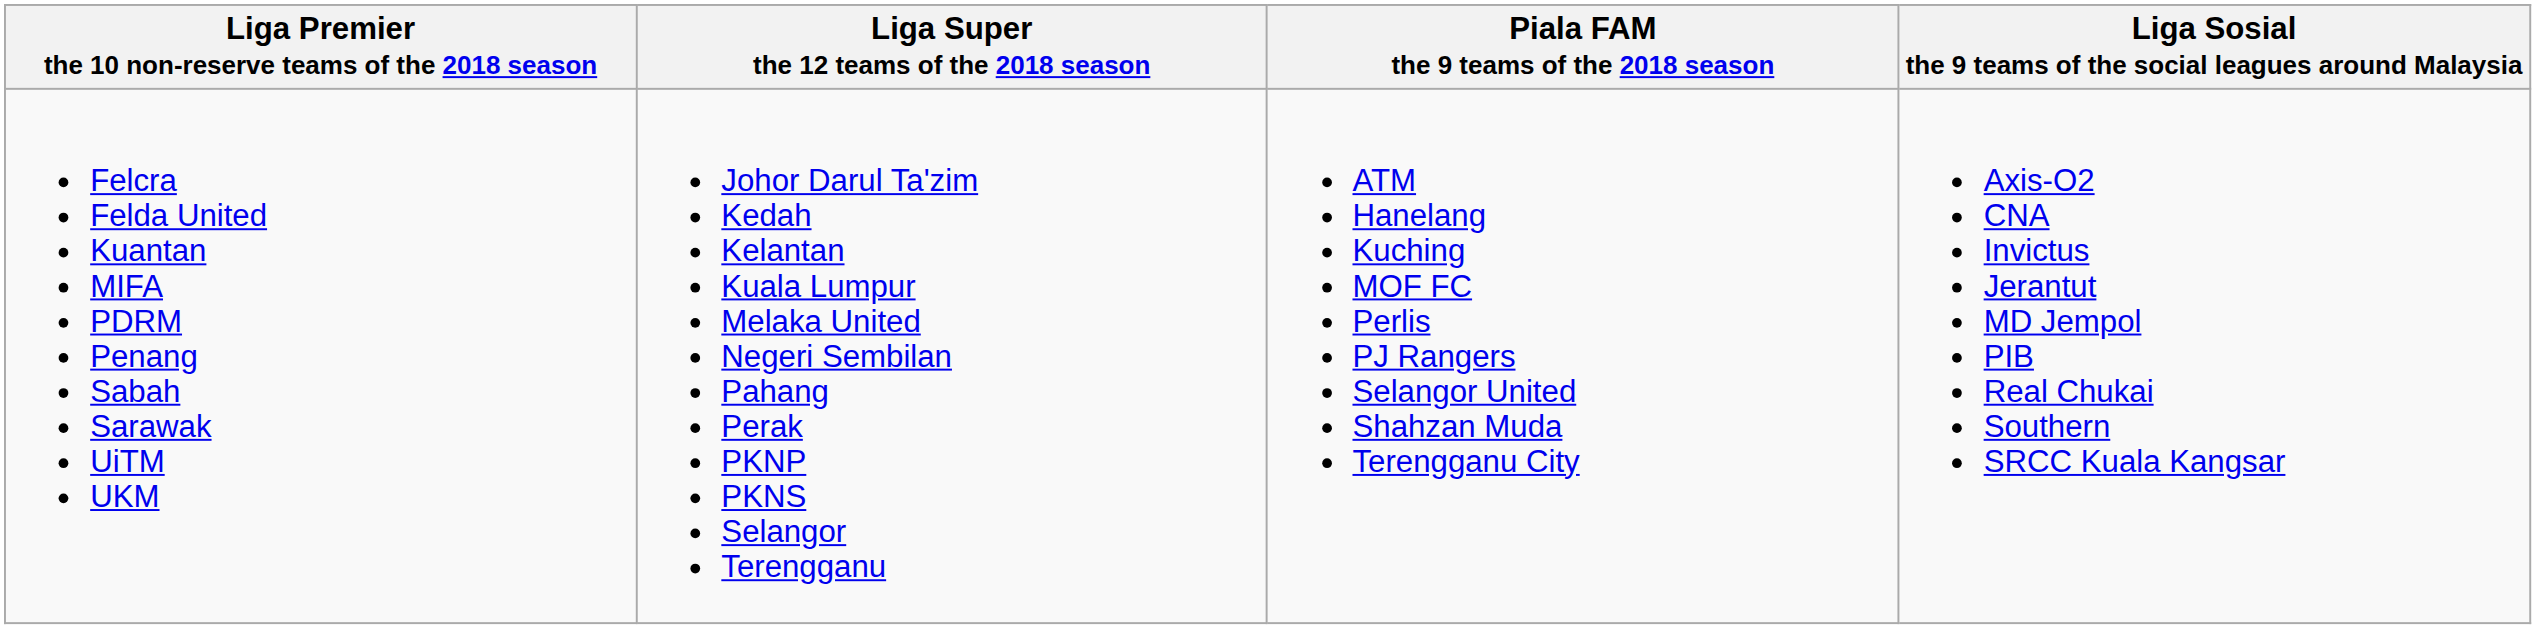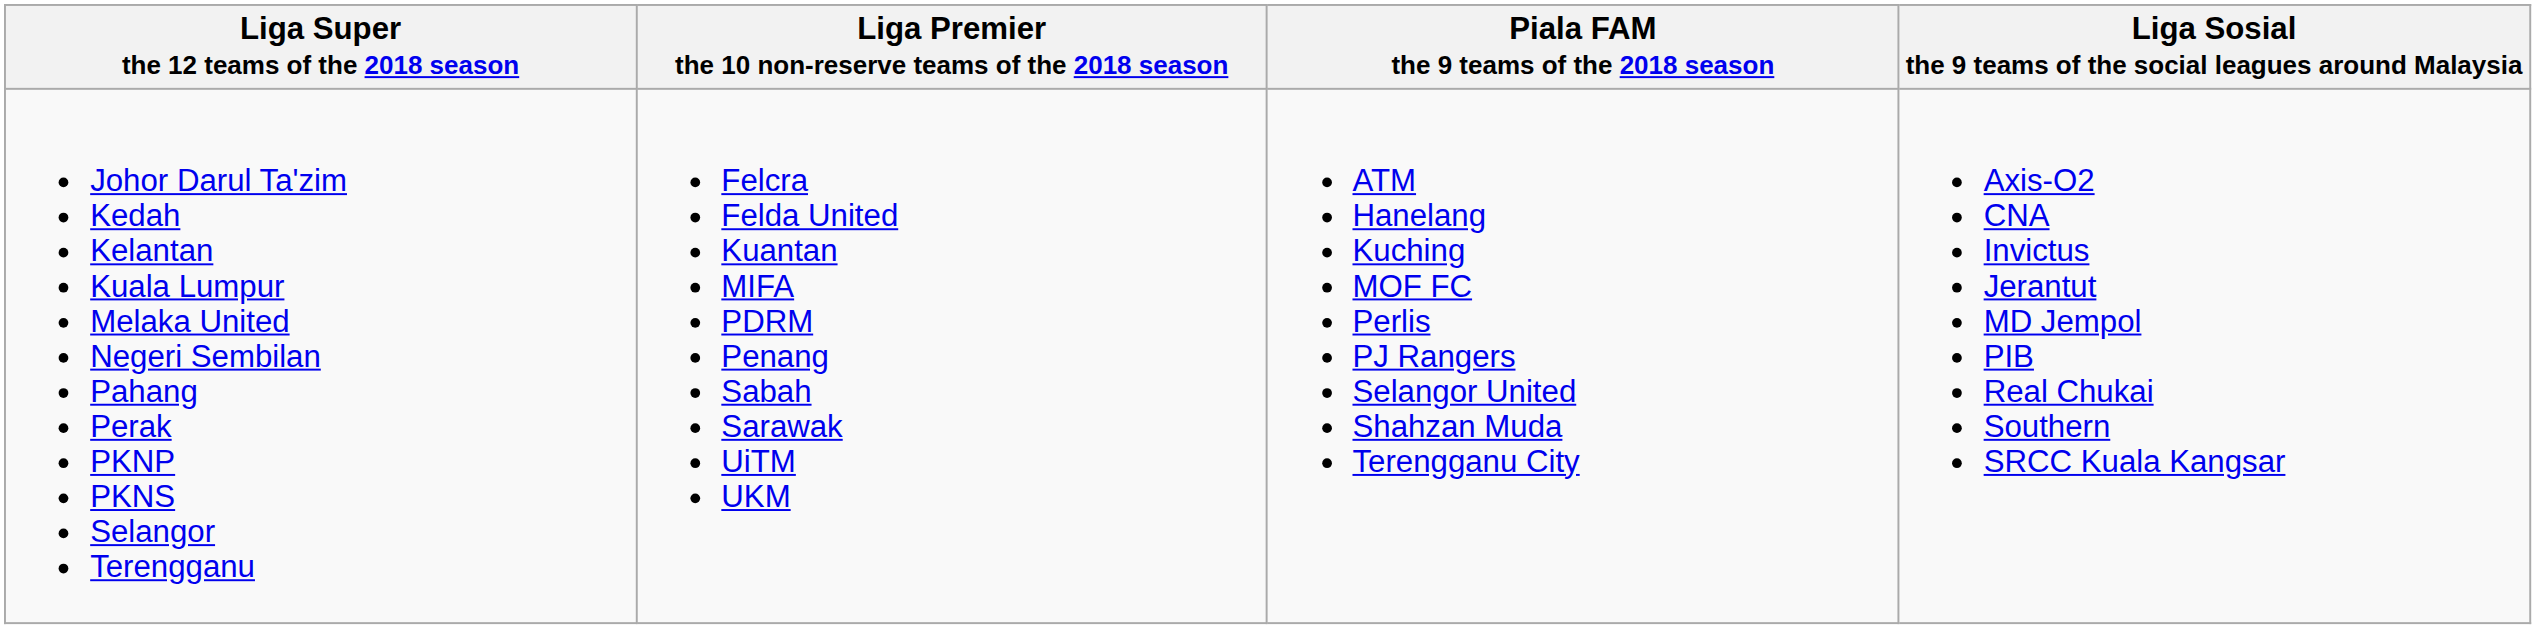columns swapped: (952, 46) <-> (321, 46)
